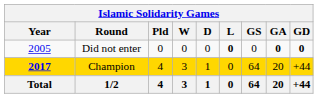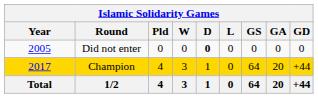(207, 48) normal -> (207, 48) bold
(230, 48) bold -> (230, 48) normal
(278, 48) bold -> (278, 48) normal
(302, 48) bold -> (302, 48) normal
(40, 66) bold -> (40, 66) normal
